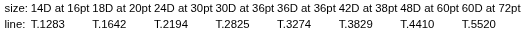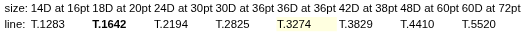(109, 24) normal -> (109, 24) bold
(294, 24) no background -> (294, 24) lightyellow background
